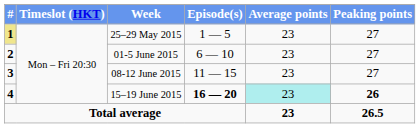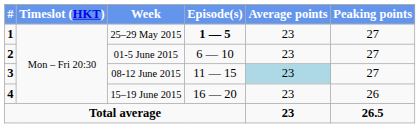(10, 34) khaki background -> (10, 34) no background
(215, 34) normal -> (215, 34) bold
(288, 73) no background -> (288, 73) lightblue background
(215, 93) bold -> (215, 93) normal
(288, 93) paleturquoise background -> (288, 93) no background
(373, 93) bold -> (373, 93) normal
